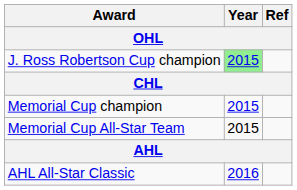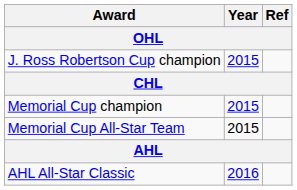(243, 60) lightgreen background -> (243, 60) no background
